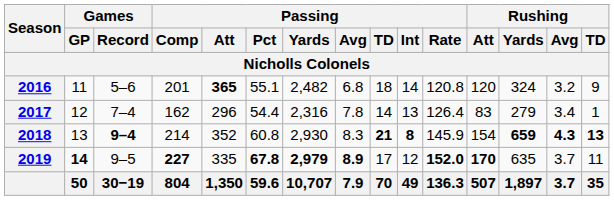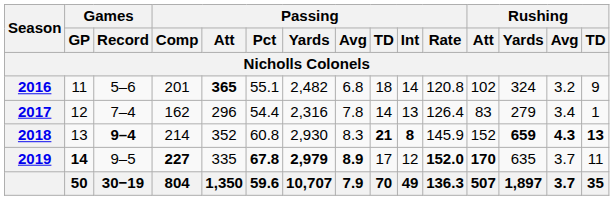(483, 87) 120 -> (483, 87) 102
(483, 135) 154 -> (483, 135) 152
